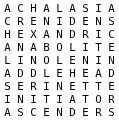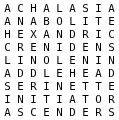(59, 21) C R E N I D E N S -> (59, 21) A N A B O L I T E
(59, 47) A N A B O L I T E -> (59, 47) C R E N I D E N S
